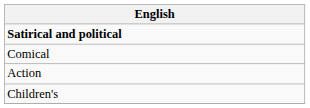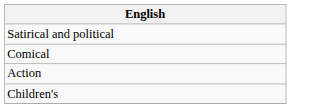(64, 34) bold -> (61, 34) normal
